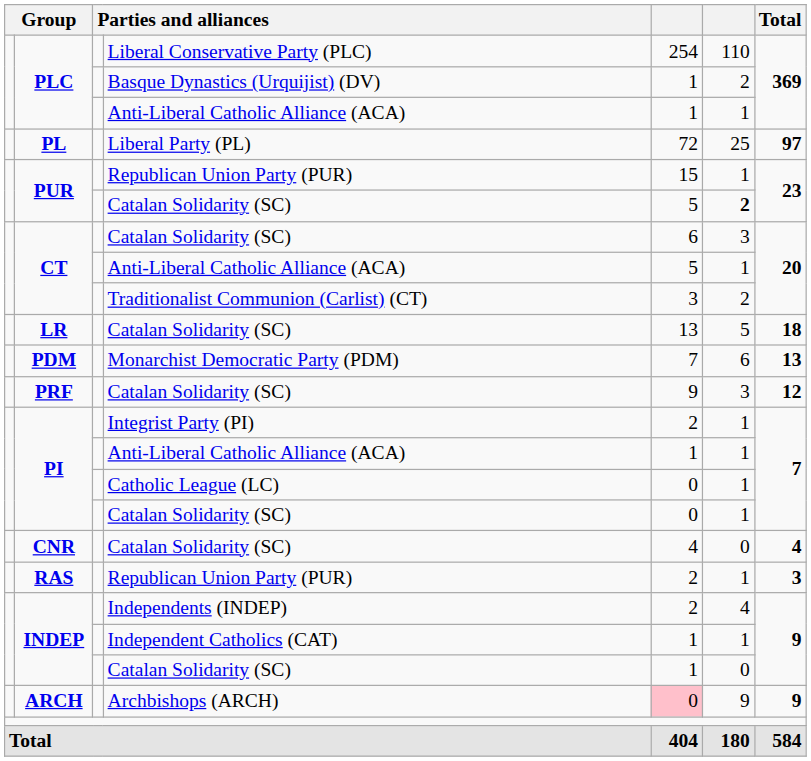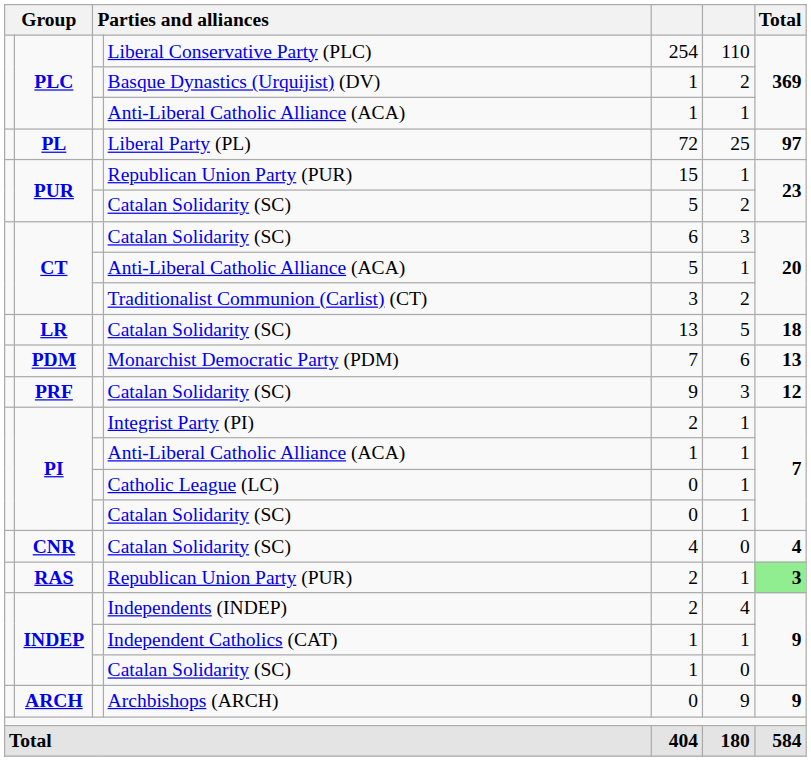(745, 205) bold -> (745, 205) normal
(797, 577) no background -> (797, 577) lightgreen background
(693, 701) pink background -> (693, 701) no background
